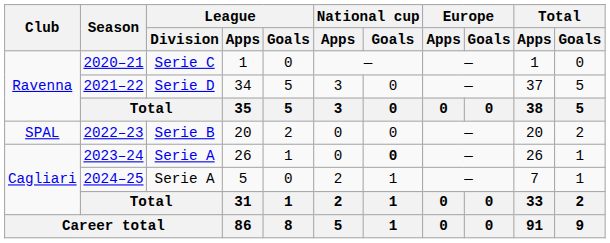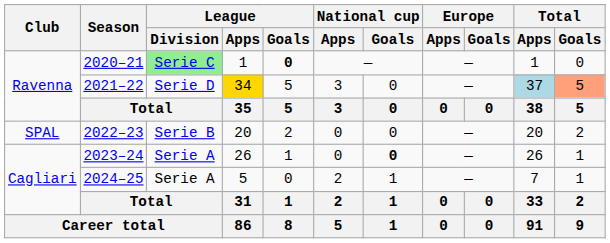(185, 63) no background -> (185, 63) lightgreen background
(288, 63) normal -> (288, 63) bold
(243, 86) no background -> (243, 86) gold background
(534, 86) no background -> (534, 86) lightblue background
(580, 86) no background -> (580, 86) lightsalmon background
